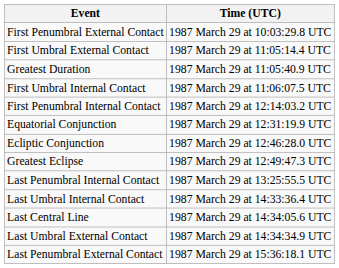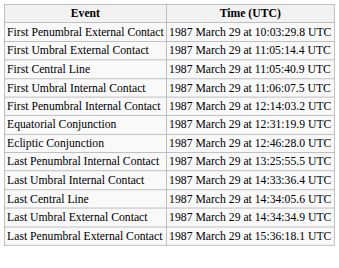+ row: (49, 69)
- row: (49, 69)
- row: (45, 161)
